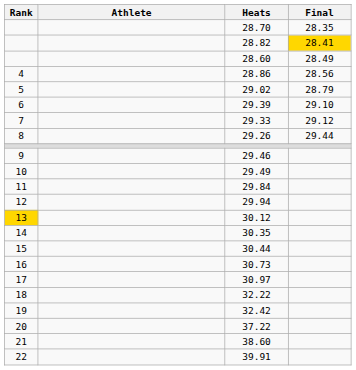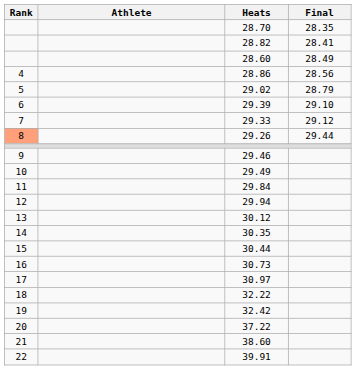(319, 43) gold background -> (319, 43) no background
(21, 136) no background -> (21, 136) lightsalmon background
(21, 218) gold background -> (21, 218) no background
